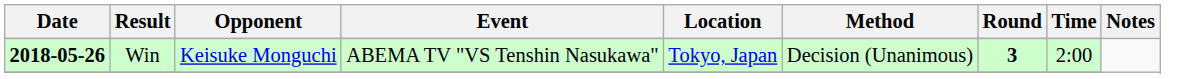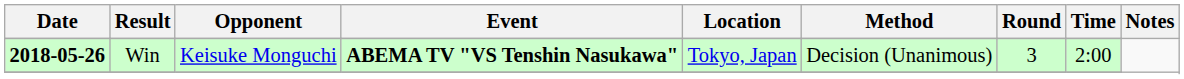(502, 55) normal -> (512, 55) bold
(1012, 55) bold -> (1032, 55) normal
